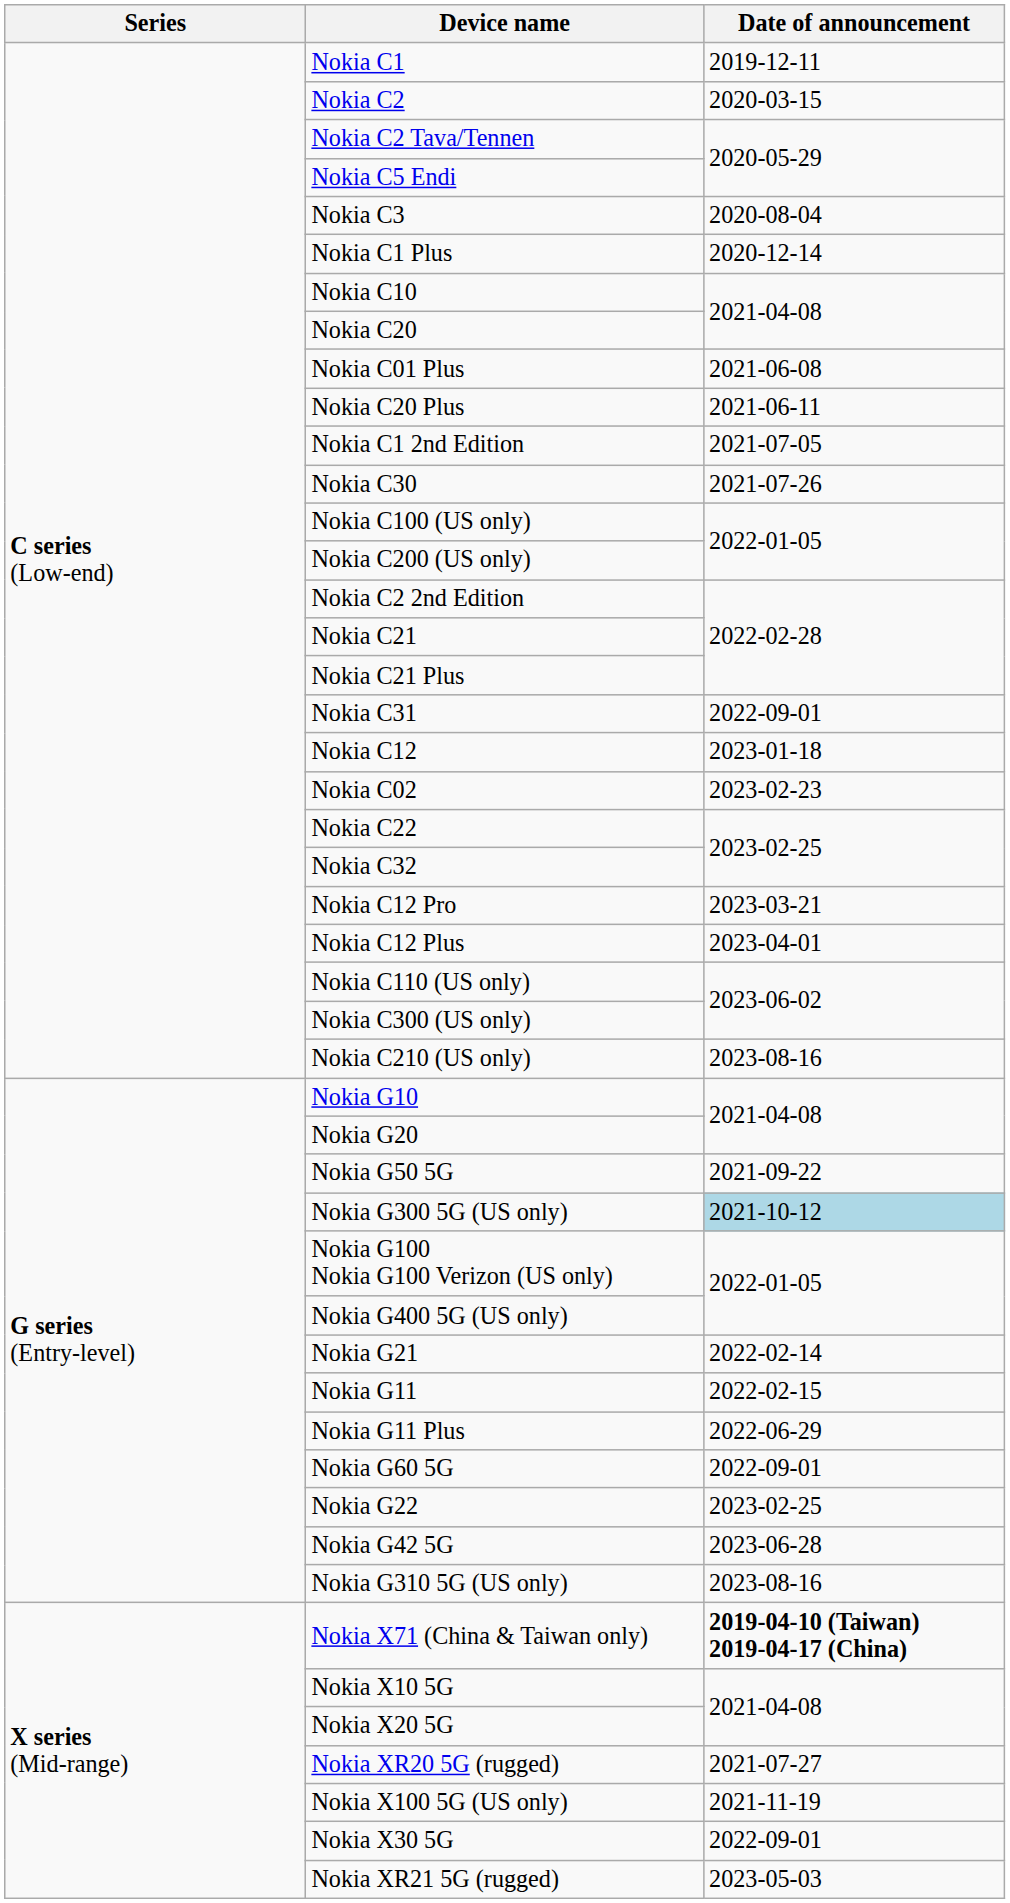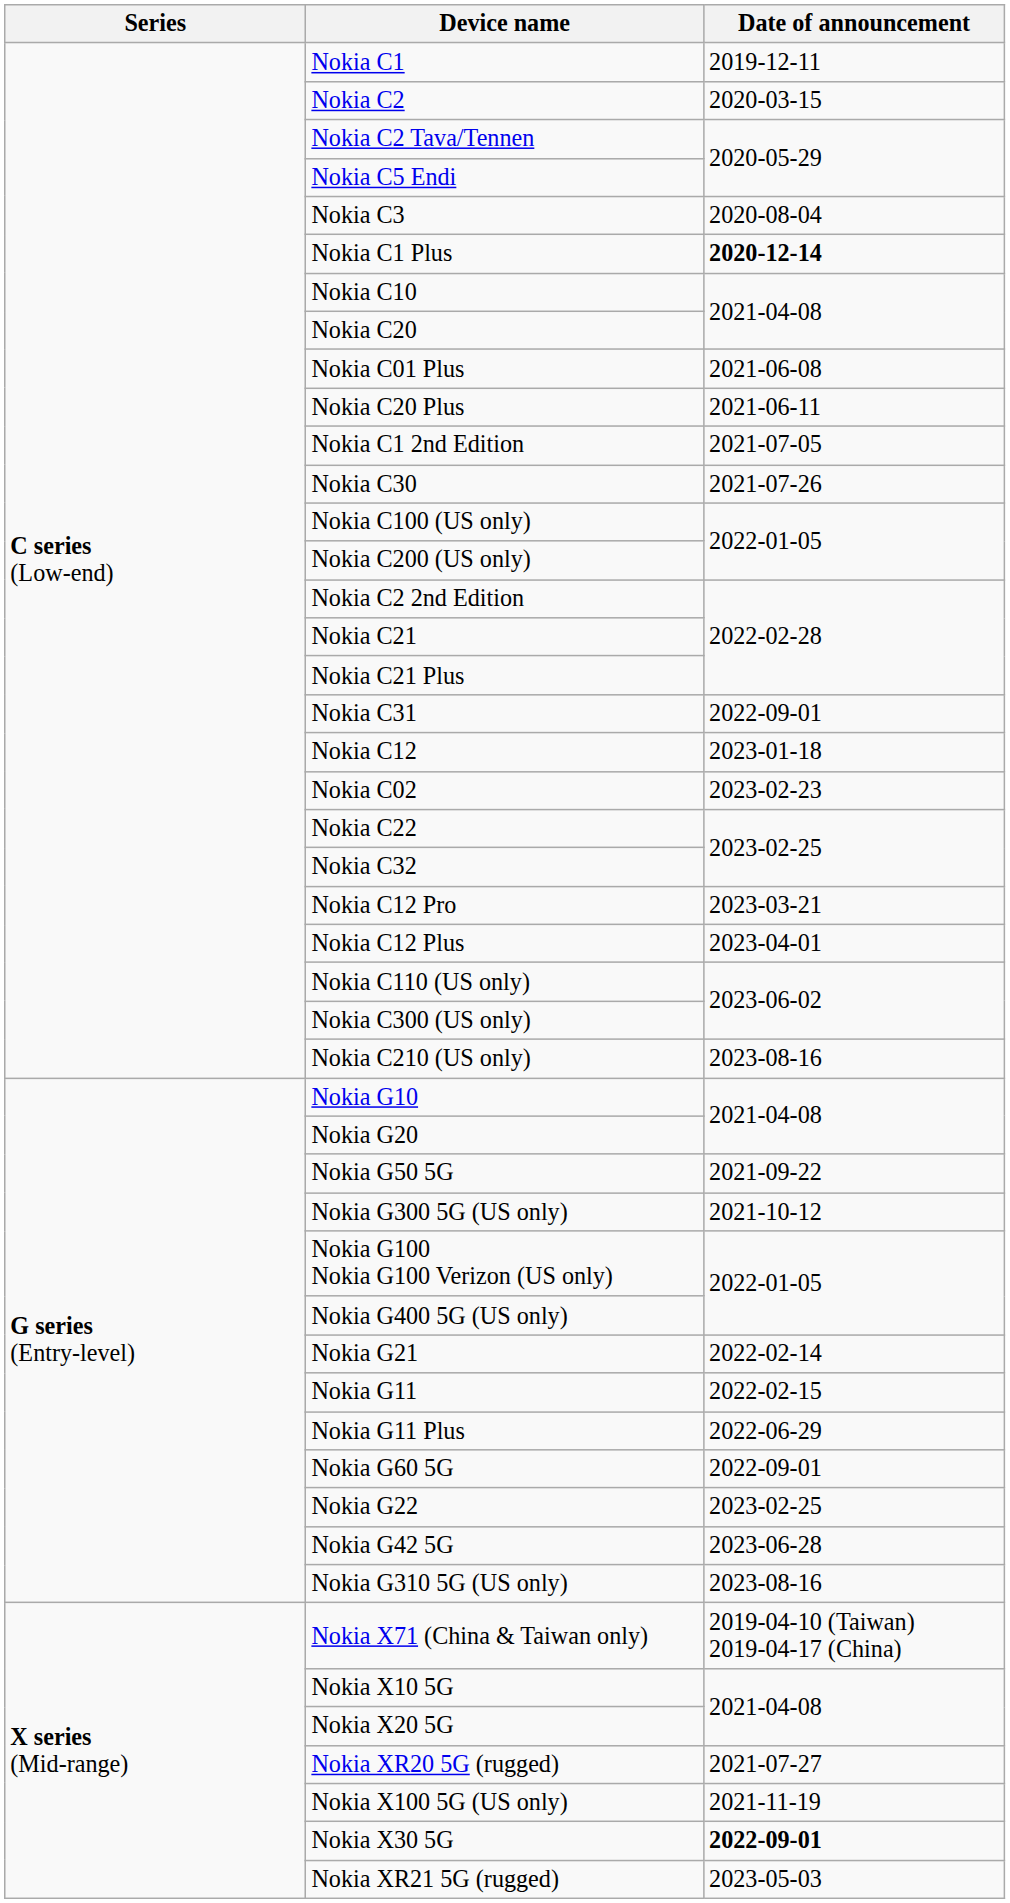(765, 253) normal -> (765, 253) bold
(765, 1211) lightblue background -> (765, 1211) no background
(814, 1635) bold -> (812, 1635) normal
(765, 1840) normal -> (765, 1840) bold
